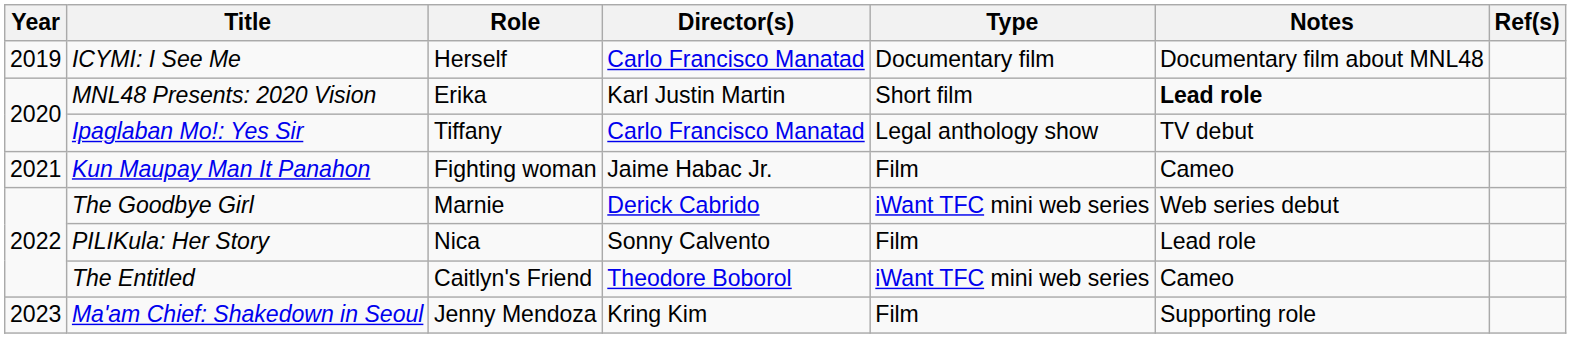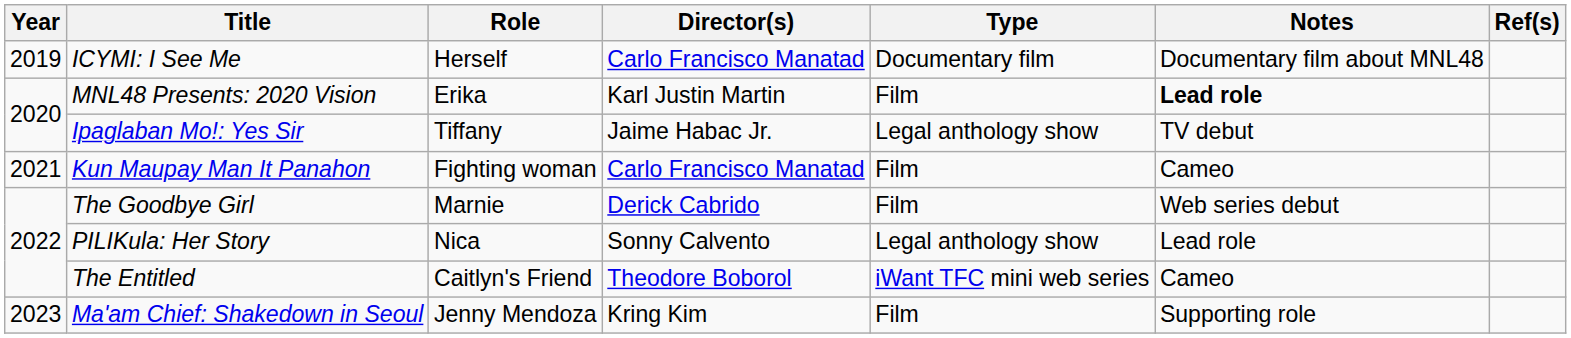(924, 95) Short film -> (897, 95) Film
(736, 132) Carlo Francisco Manatad -> (690, 132) Jaime Habac Jr.
(690, 168) Jaime Habac Jr. -> (736, 168) Carlo Francisco Manatad
(1012, 205) iWant TFC mini web series -> (897, 205) Film
(897, 242) Film -> (987, 242) Legal anthology show
